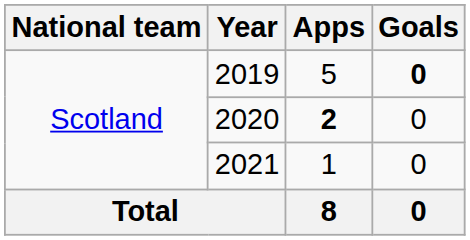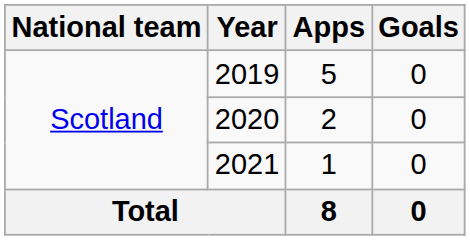(419, 73) bold -> (419, 73) normal
(329, 119) bold -> (329, 119) normal
